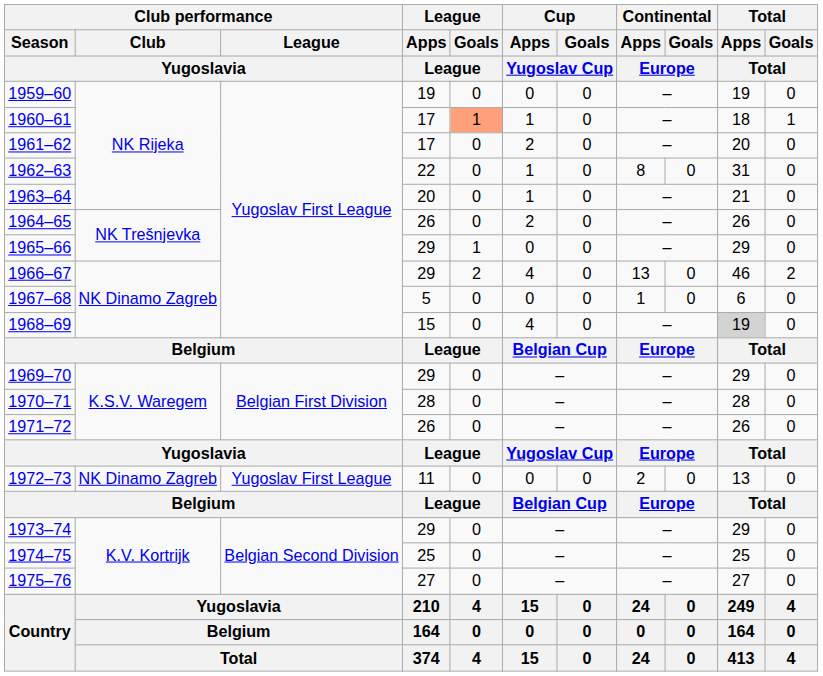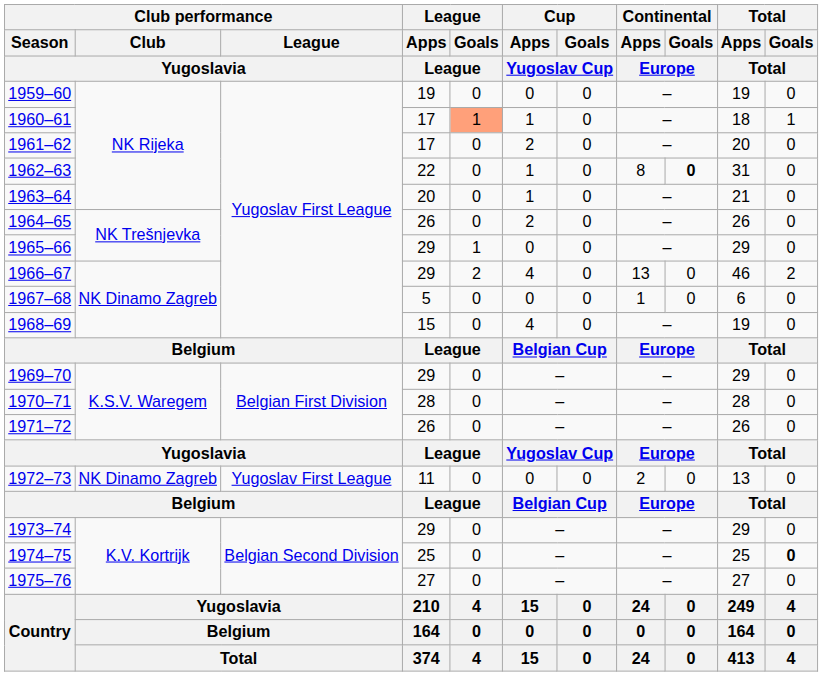(691, 171) normal -> (691, 171) bold
(741, 324) lightgrey background -> (741, 324) no background
(791, 555) normal -> (791, 555) bold
